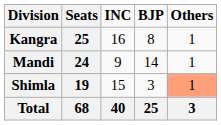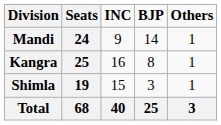rows swapped: (33, 39) <-> (33, 62)
(192, 85) lightsalmon background -> (192, 85) no background
